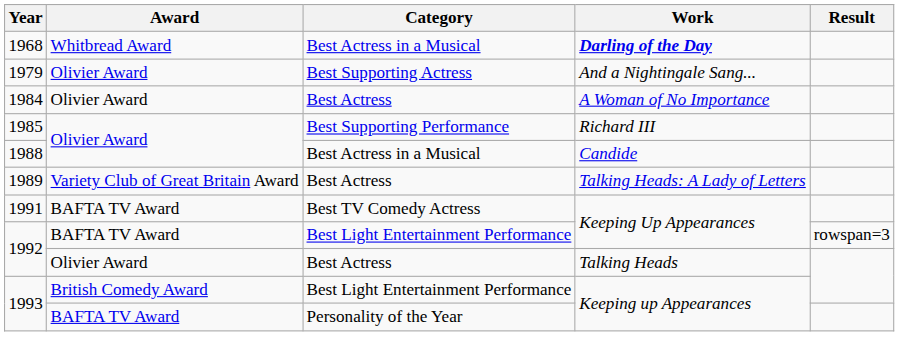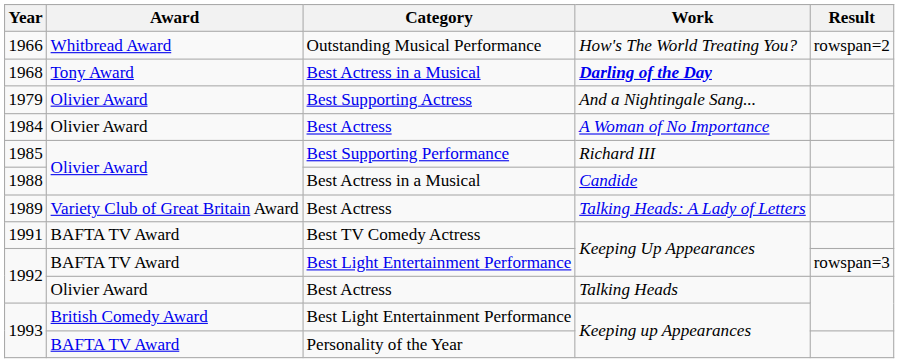+ row: (26, 45)
(111, 45) Whitbread Award -> (92, 72) Tony Award
